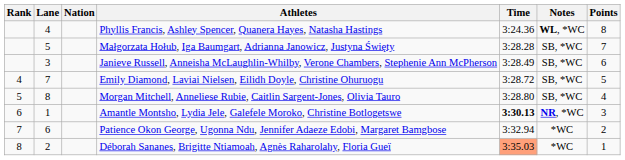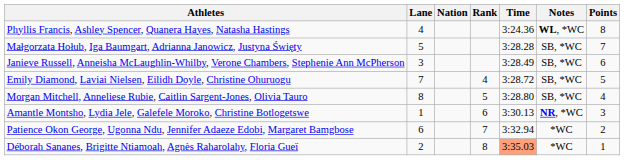columns swapped: (19, 12) <-> (298, 12)
(518, 113) bold -> (518, 113) normal
